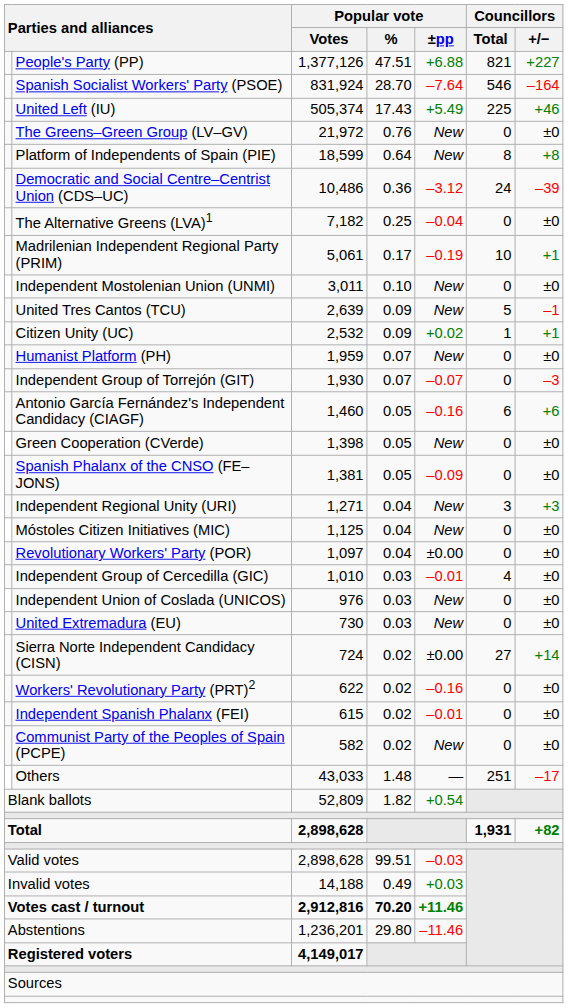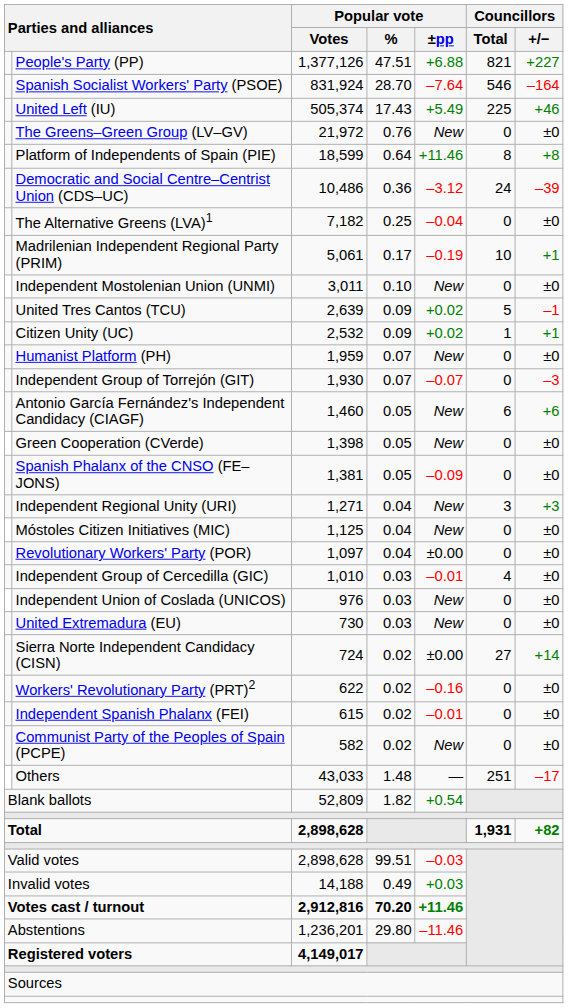(448, 156) New -> (441, 156) +11.46
(448, 310) New -> (445, 310) +0.02
(445, 411) –0.16 -> (448, 411) New
